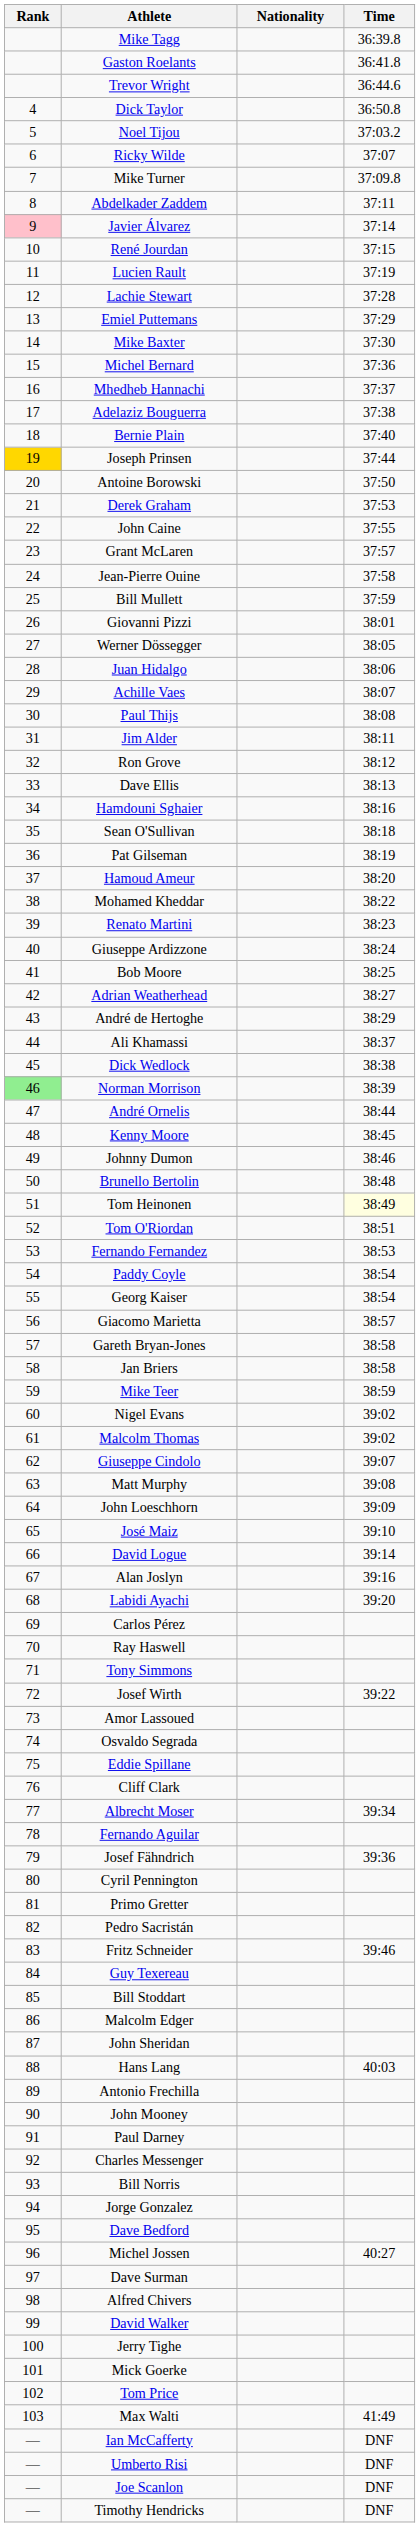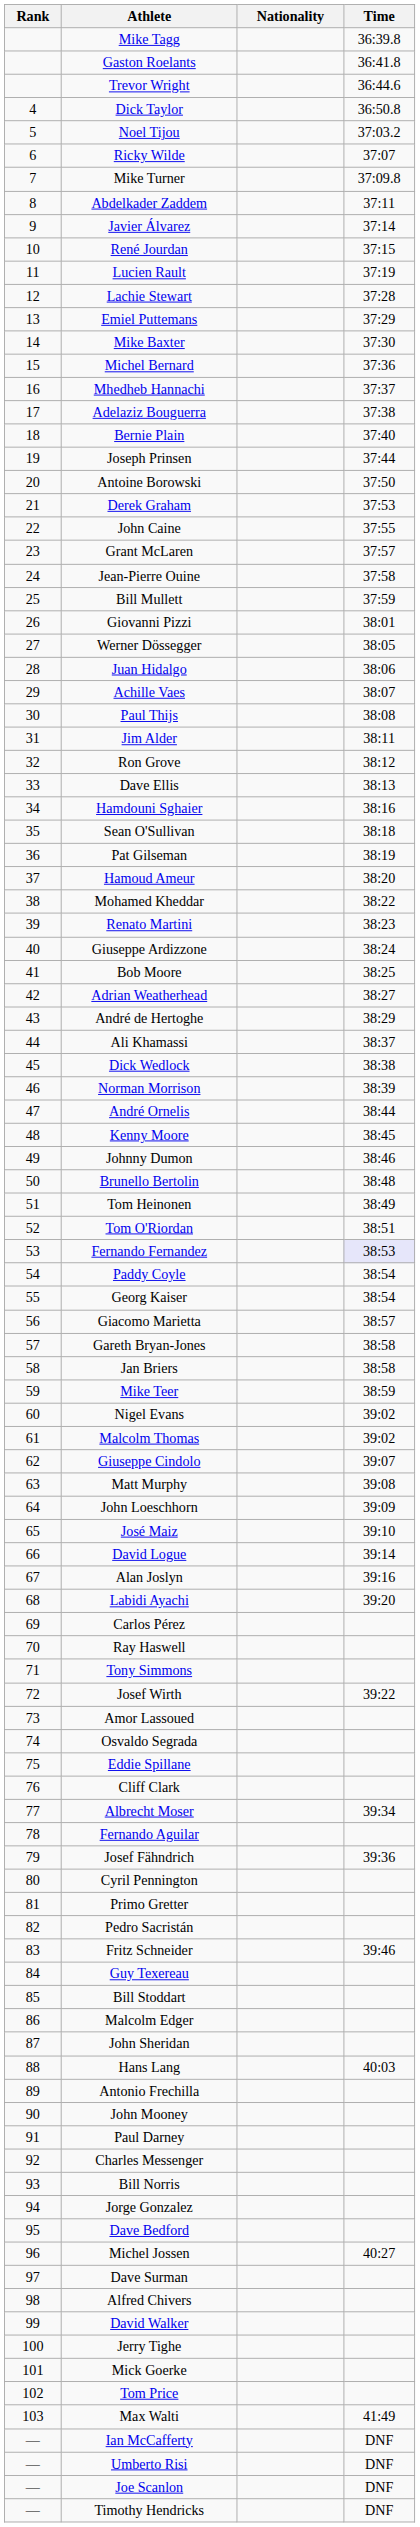(33, 226) pink background -> (33, 226) no background
(33, 459) gold background -> (33, 459) no background
(33, 1088) lightgreen background -> (33, 1088) no background
(379, 1205) lightyellow background -> (379, 1205) no background
(379, 1251) no background -> (379, 1251) lavender background
